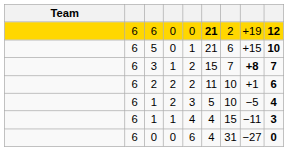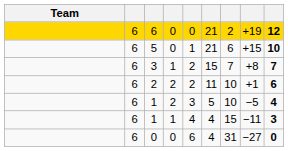(211, 31) bold -> (211, 31) normal
(252, 66) bold -> (252, 66) normal
